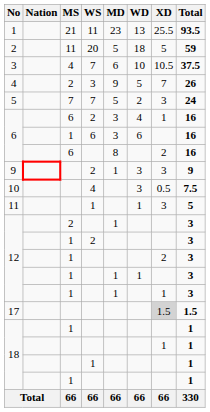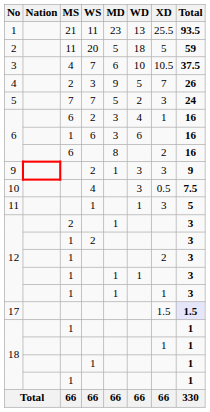(164, 310) lightgrey background -> (164, 310) no background
(190, 310) no background -> (190, 310) lavender background
